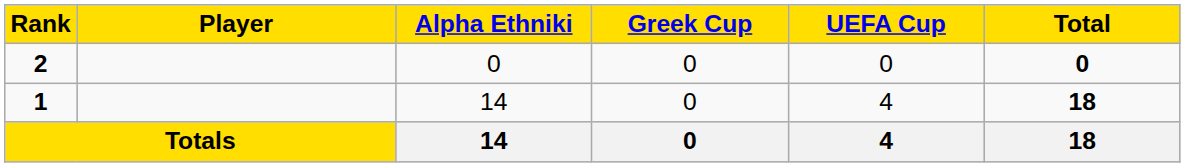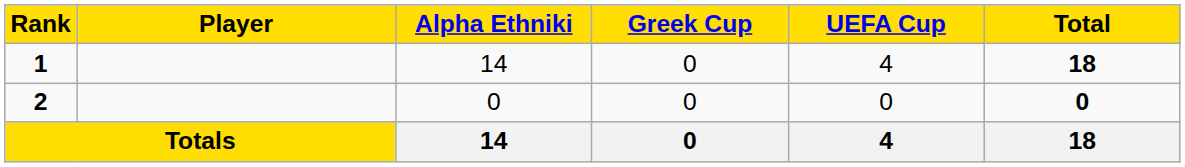rows swapped: (41, 102) <-> (41, 63)
